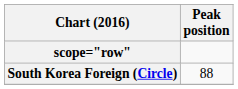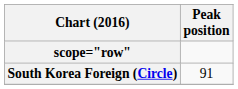(206, 73) 88 -> (206, 73) 91
